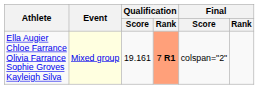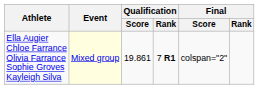(137, 58) 19.161 -> (137, 58) 19.861
(166, 58) lightsalmon background -> (166, 58) no background
